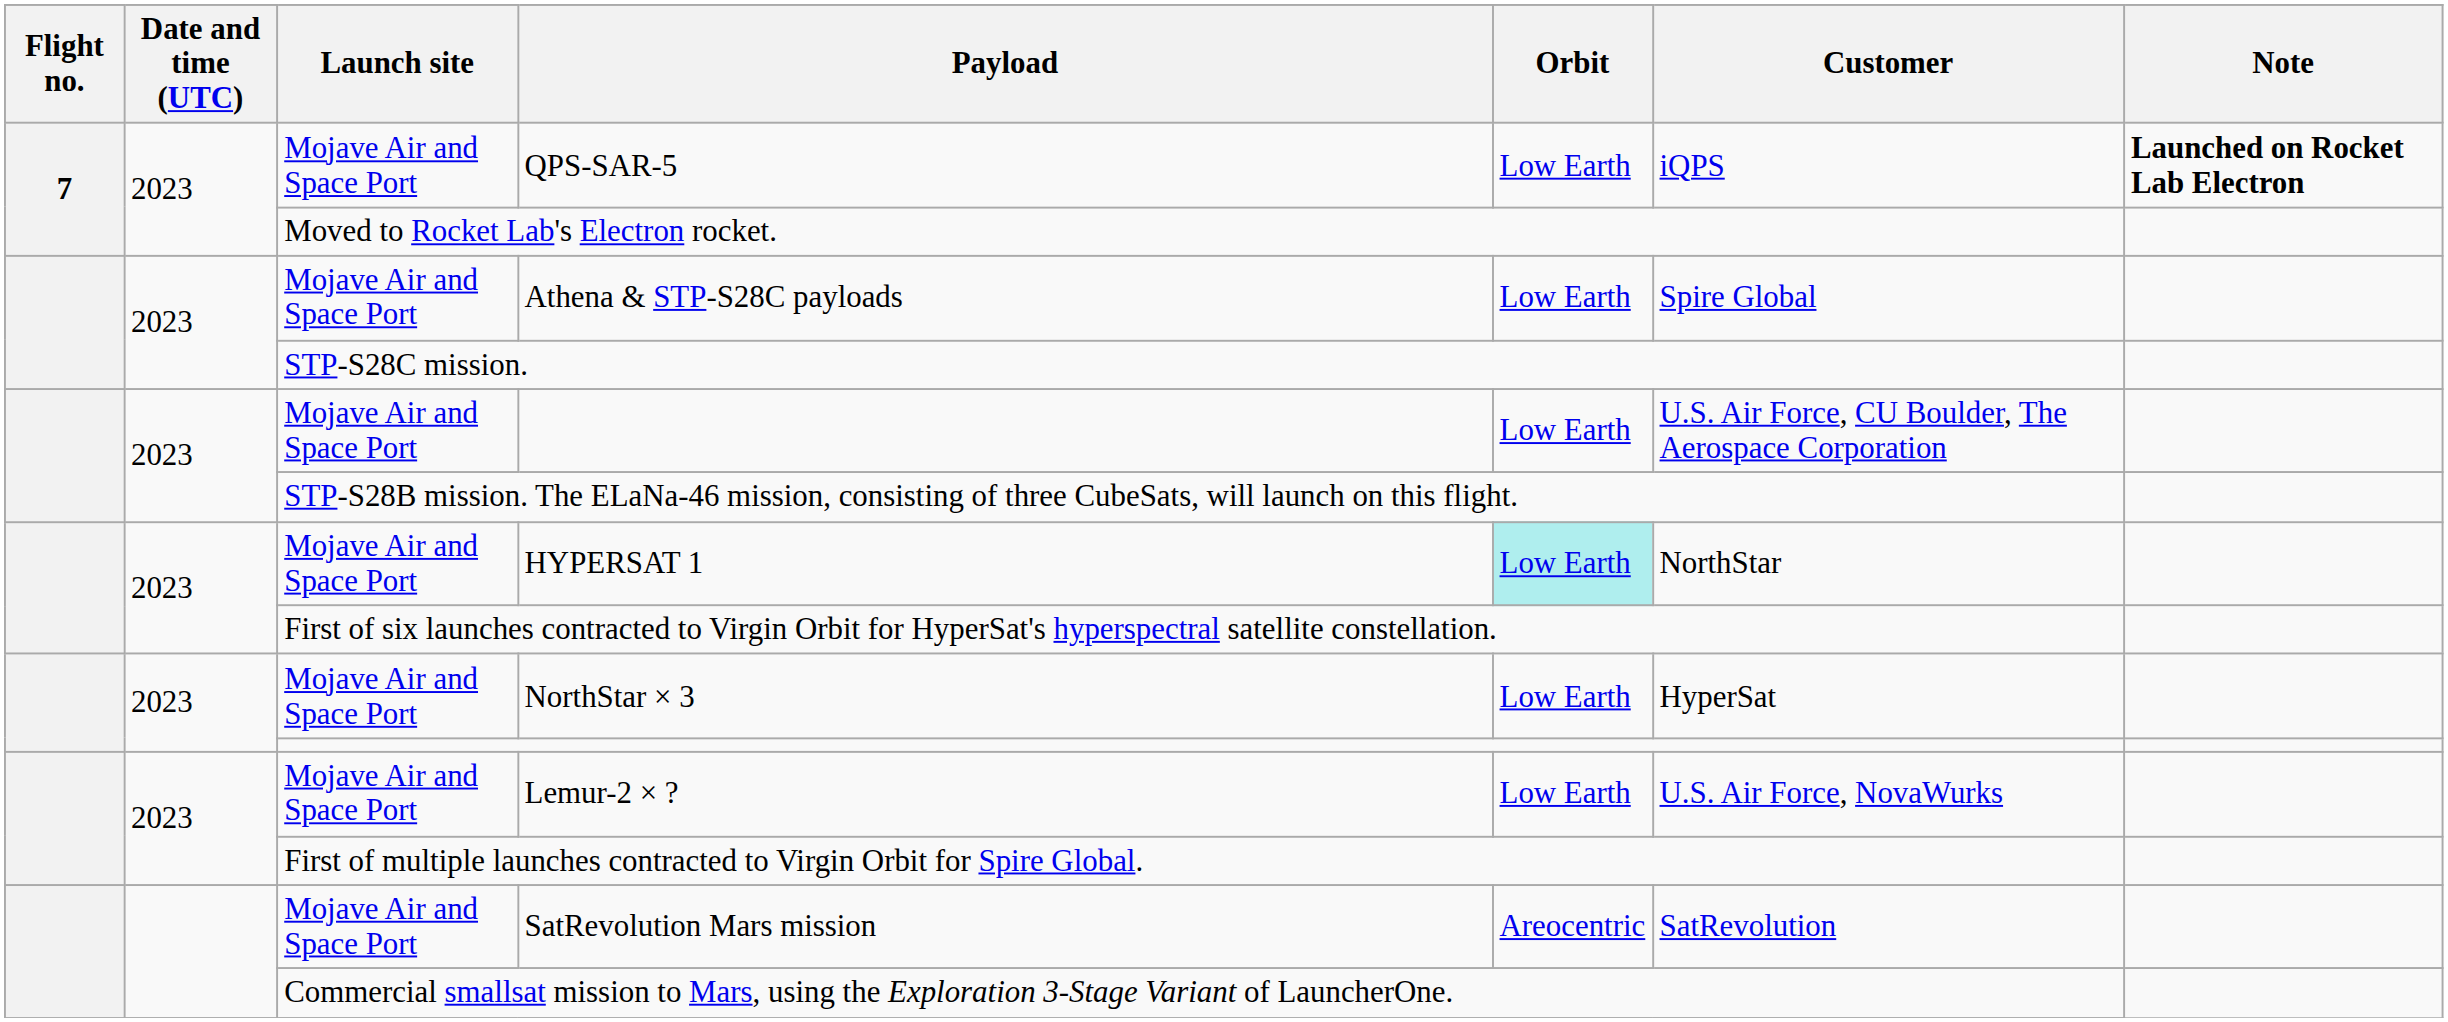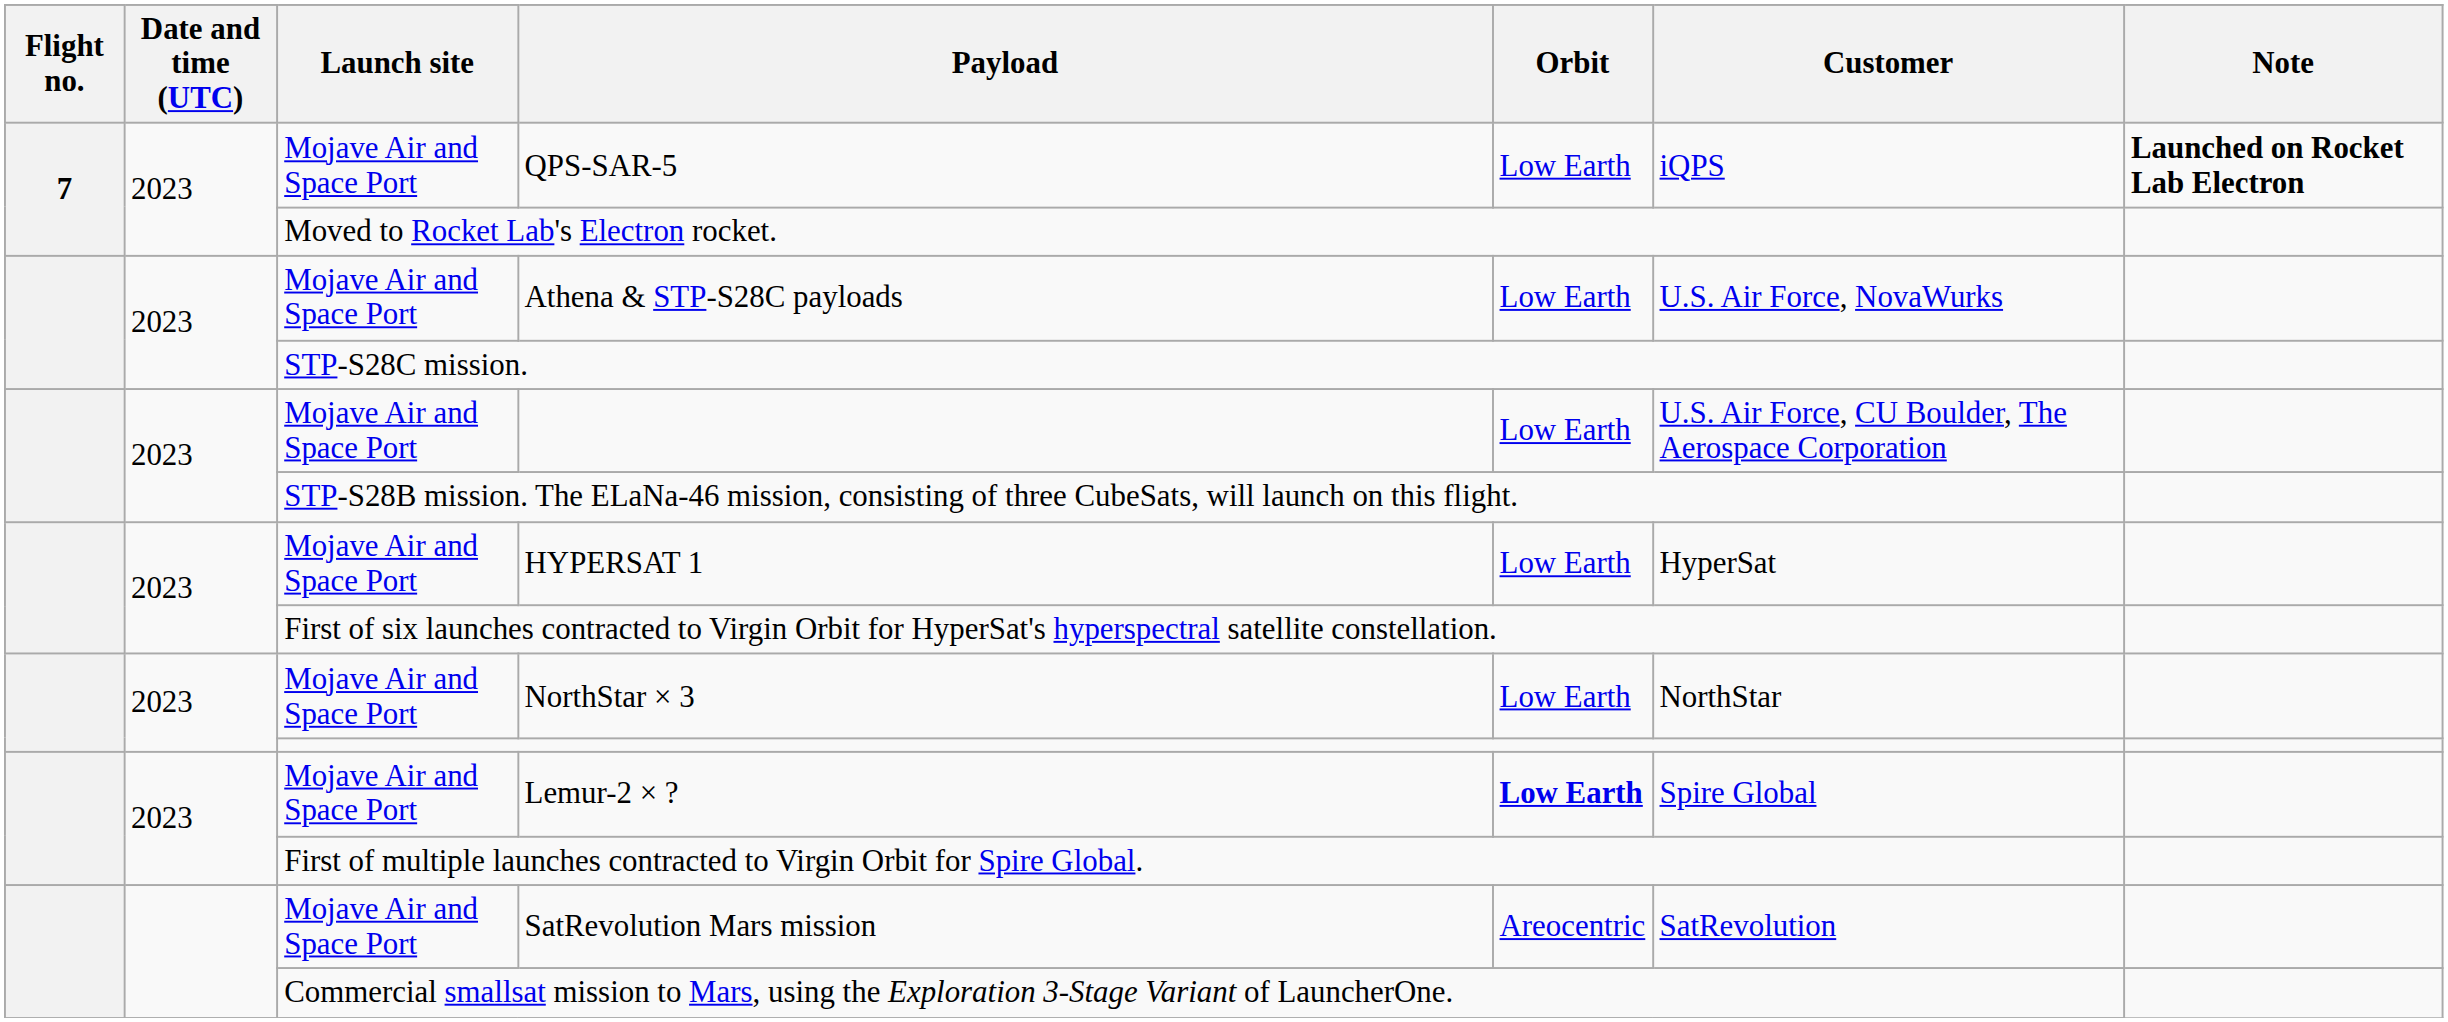(1738, 297) Spire Global -> (1831, 297) U.S. Air Force, NovaWurks
(1565, 562) paleturquoise background -> (1565, 562) no background
(1720, 562) NorthStar -> (1718, 562) HyperSat
(1718, 695) HyperSat -> (1720, 695) NorthStar
(1565, 793) normal -> (1571, 793) bold
(1831, 793) U.S. Air Force, NovaWurks -> (1738, 793) Spire Global
